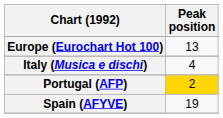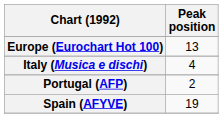(192, 84) gold background -> (192, 84) no background
